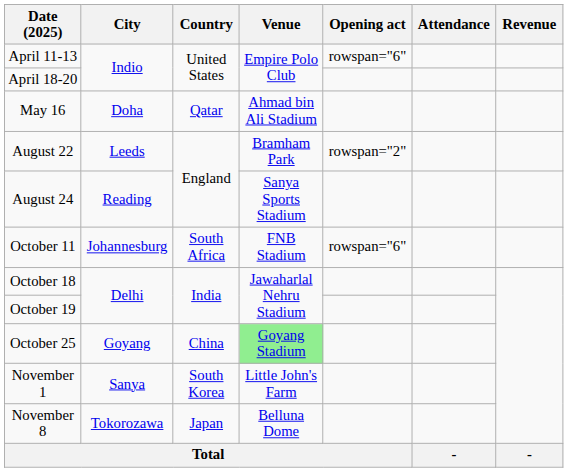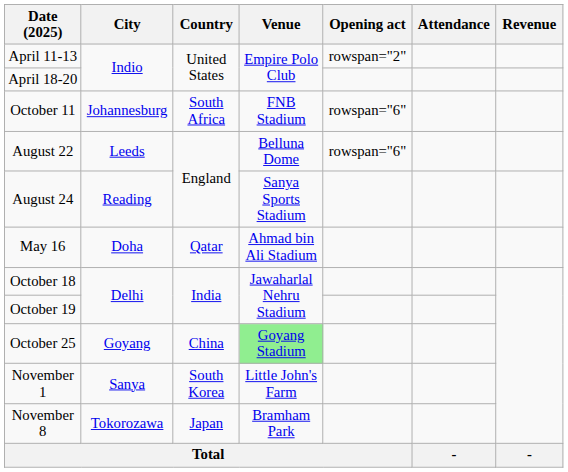(367, 56) rowspan="6" -> (367, 56) rowspan="2"
rows swapped: (43, 111) <-> (43, 247)
(281, 150) Bramham Park -> (281, 150) Belluna Dome
(367, 150) rowspan="2" -> (367, 150) rowspan="6"
(281, 423) Belluna Dome -> (281, 423) Bramham Park
